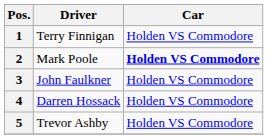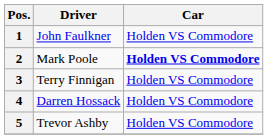(75, 36) Terry Finnigan -> (74, 36) John Faulkner
(74, 79) John Faulkner -> (75, 79) Terry Finnigan
